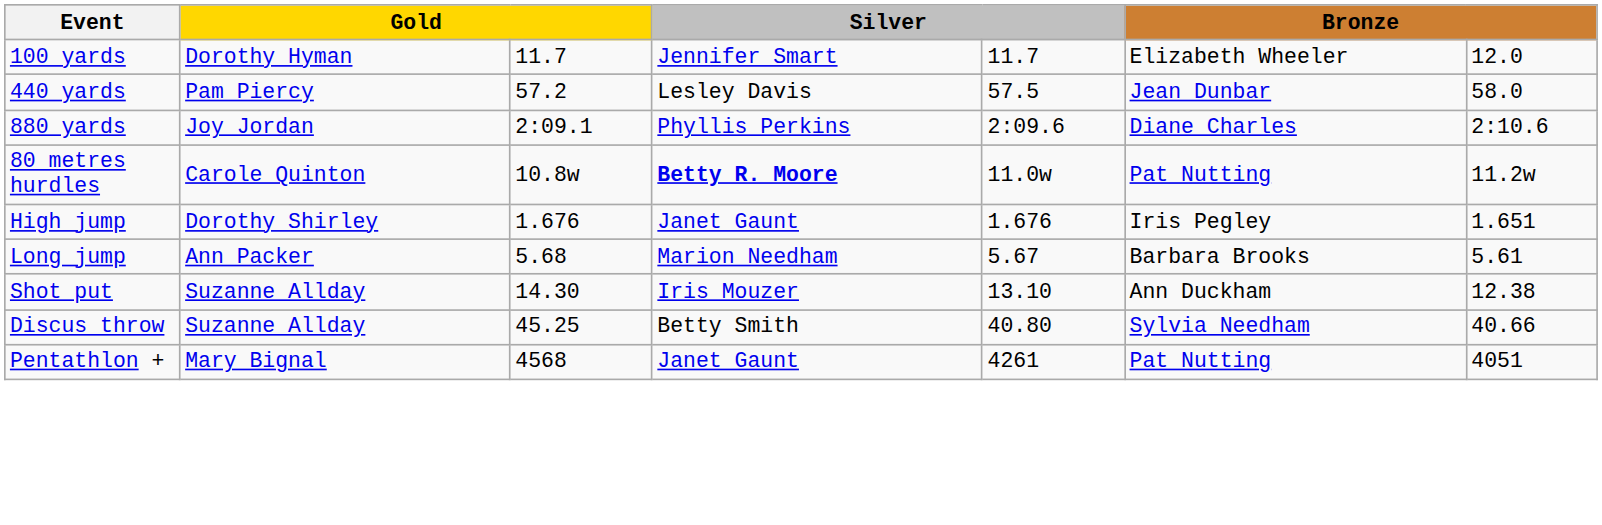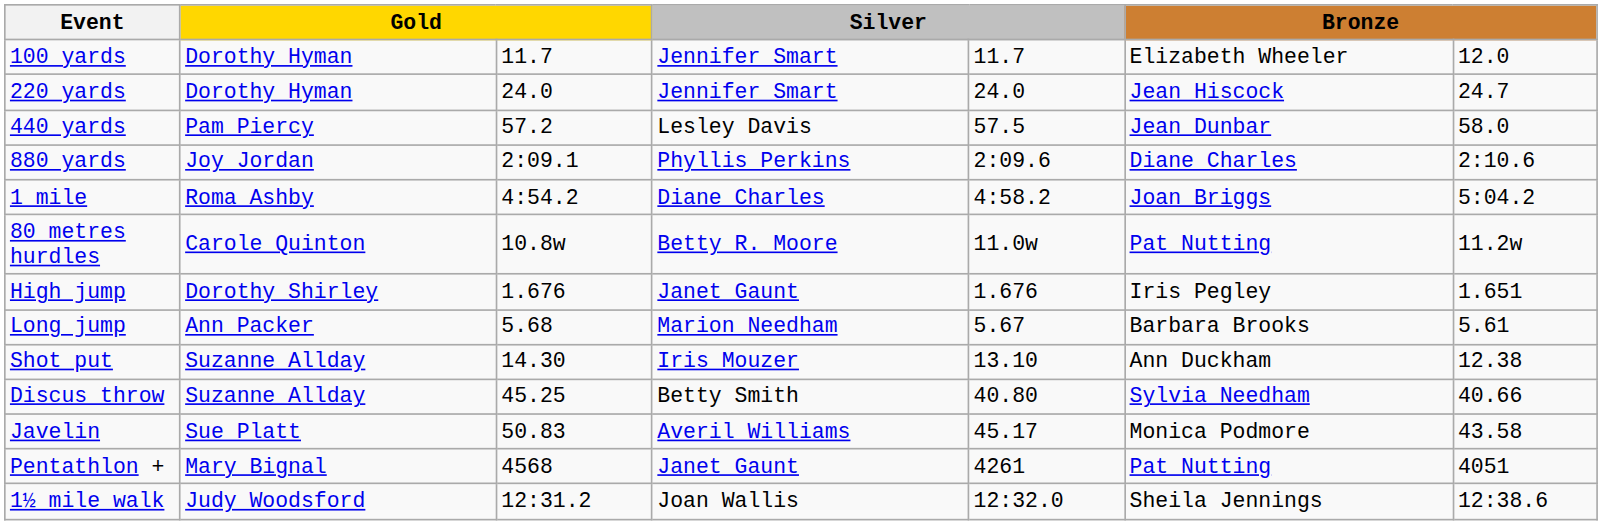+ row: (68, 92)
+ row: (49, 197)
(747, 175) bold -> (747, 244) normal
+ row: (55, 432)
+ row: (87, 502)
